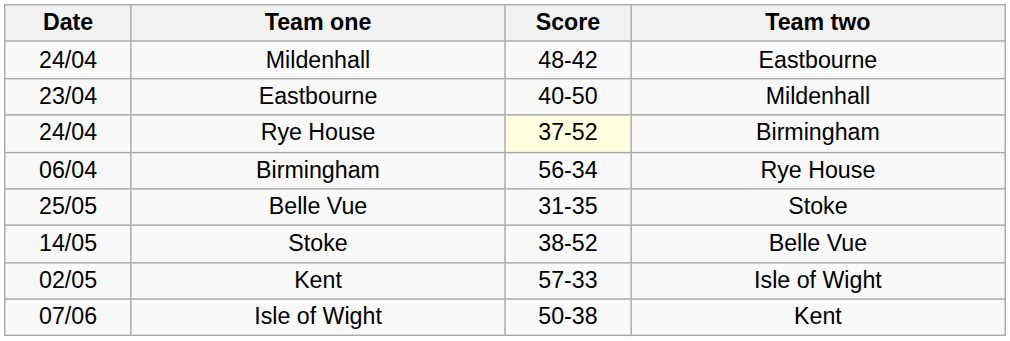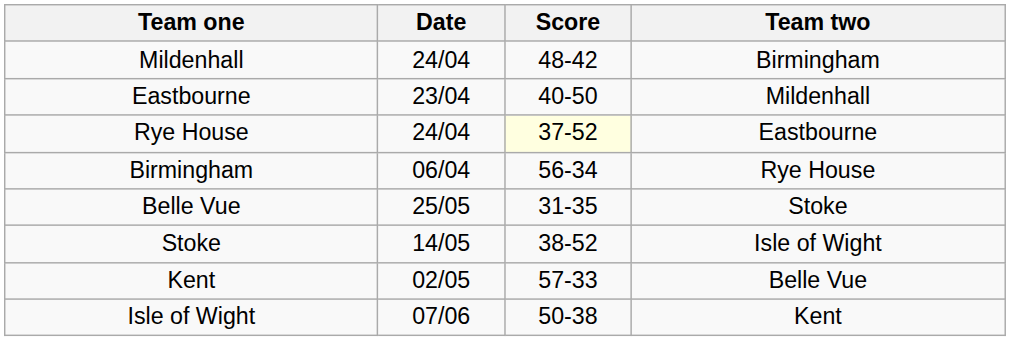columns swapped: (68, 22) <-> (318, 22)
(818, 59) Eastbourne -> (818, 59) Birmingham
(818, 133) Birmingham -> (818, 133) Eastbourne
(818, 243) Belle Vue -> (818, 243) Isle of Wight
(818, 280) Isle of Wight -> (818, 280) Belle Vue
